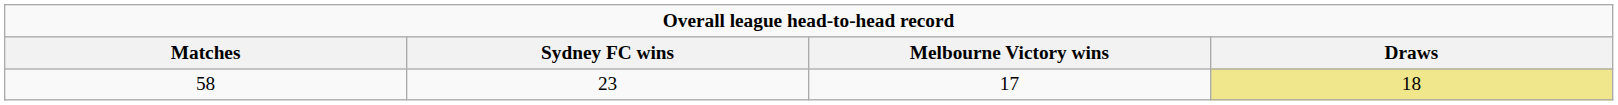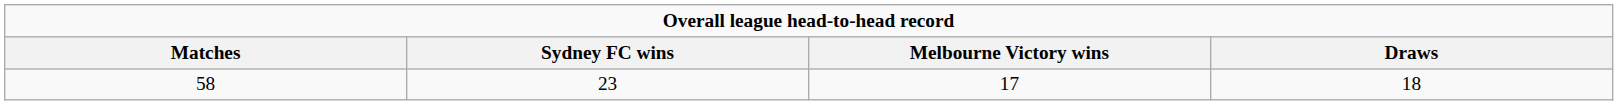(1411, 84) khaki background -> (1411, 84) no background
